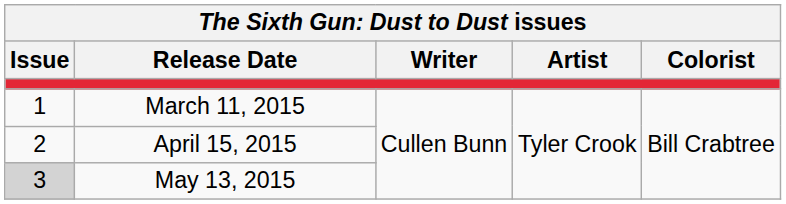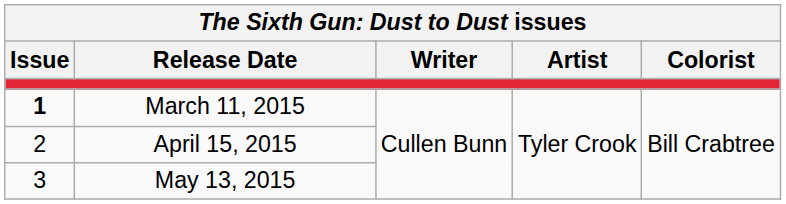(40, 107) normal -> (40, 107) bold
(40, 180) lightgrey background -> (40, 180) no background
